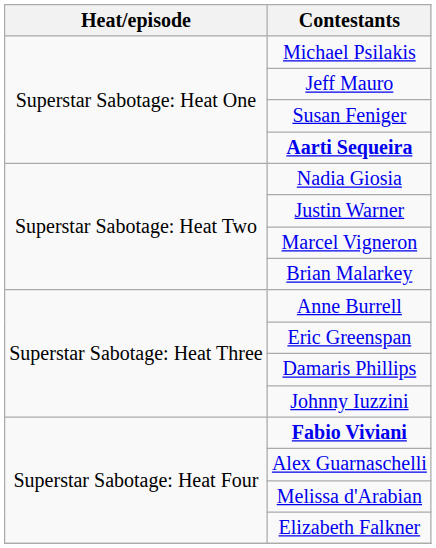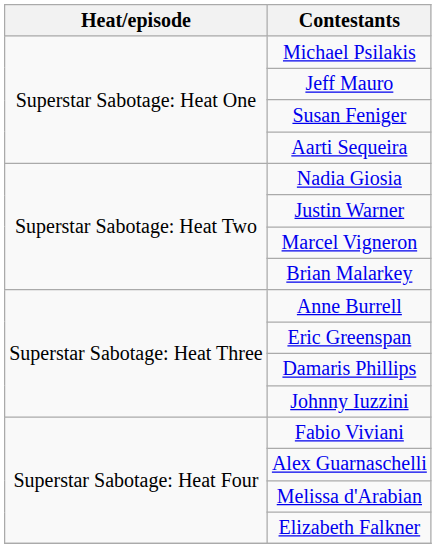(349, 147) bold -> (349, 147) normal
(349, 432) bold -> (349, 432) normal
